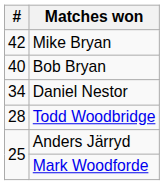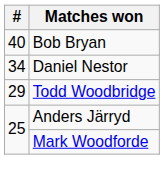- row: (72, 42)
(17, 117) 28 -> (17, 92) 29
